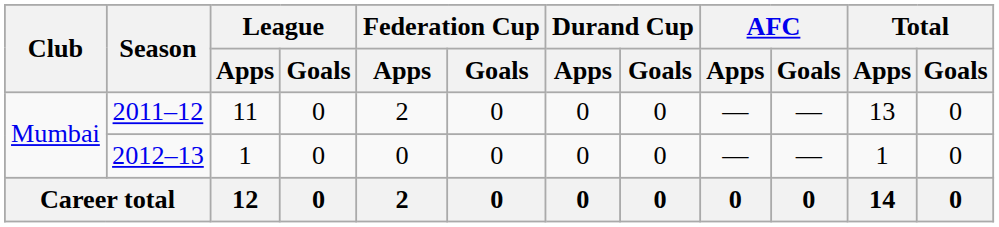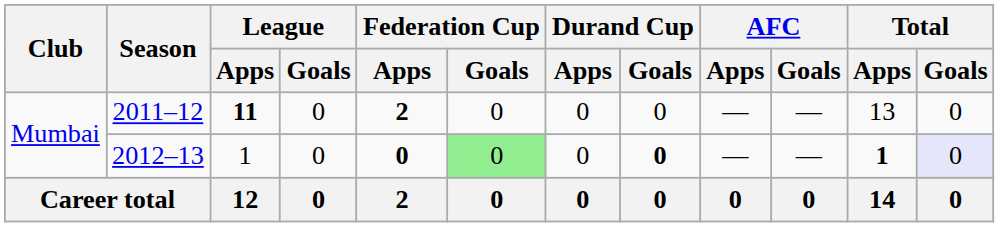(245, 112) normal -> (245, 112) bold
(402, 112) normal -> (402, 112) bold
(402, 156) normal -> (402, 156) bold
(497, 156) no background -> (497, 156) lightgreen background
(660, 156) normal -> (660, 156) bold
(882, 156) normal -> (882, 156) bold
(956, 156) no background -> (956, 156) lavender background
